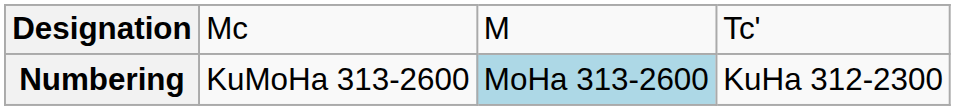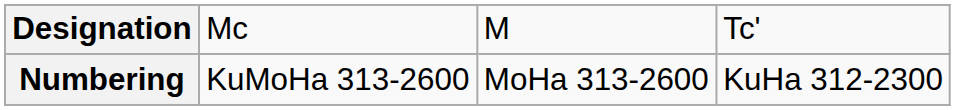(596, 79) lightblue background -> (596, 79) no background
